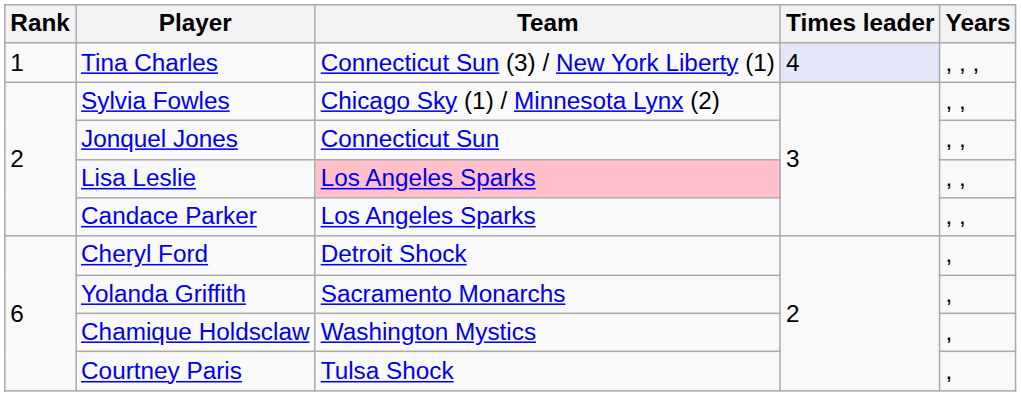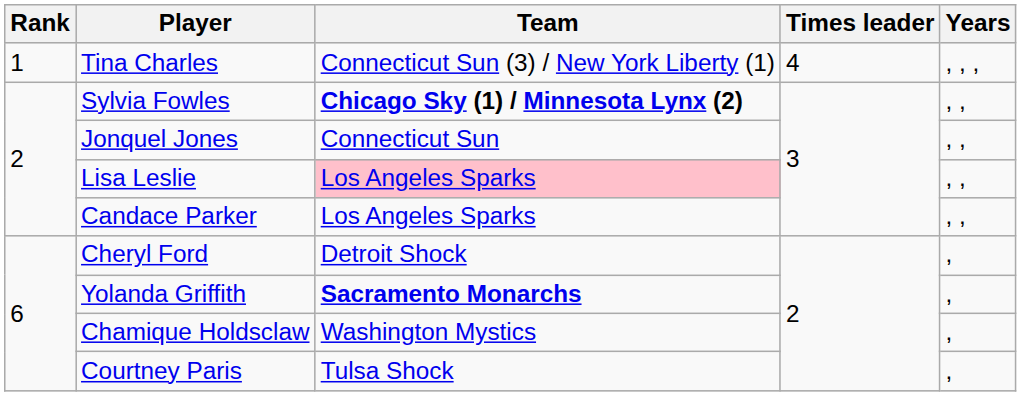(793, 62) lavender background -> (793, 62) no background
(520, 100) normal -> (532, 100) bold
(443, 293) normal -> (451, 293) bold
